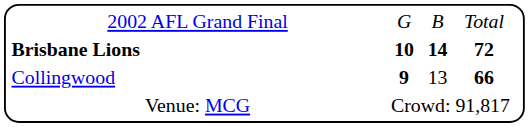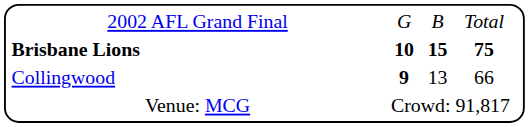(438, 49) 14 -> (438, 49) 15
(484, 49) 72 -> (484, 49) 75
(484, 77) bold -> (484, 77) normal
